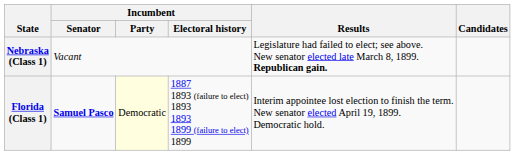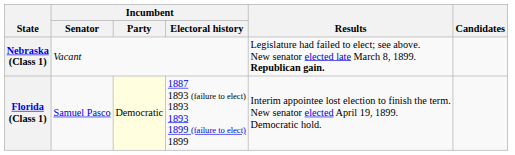(84, 113) bold -> (82, 113) normal
